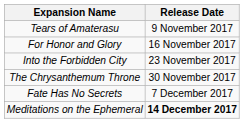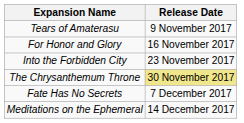(192, 77) no background -> (191, 77) khaki background
(192, 110) bold -> (191, 110) normal
